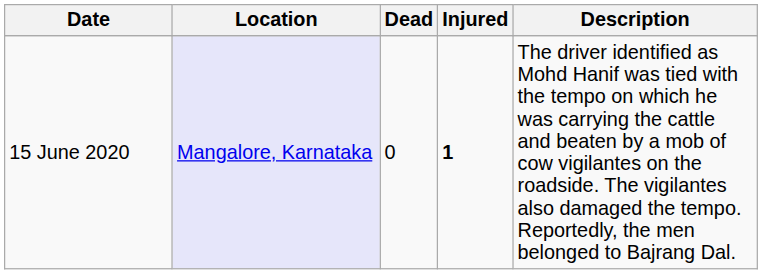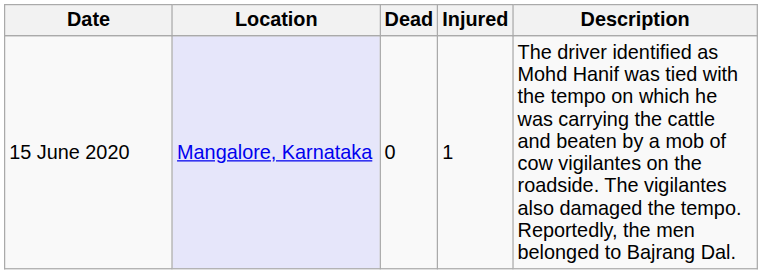(448, 152) bold -> (448, 152) normal
